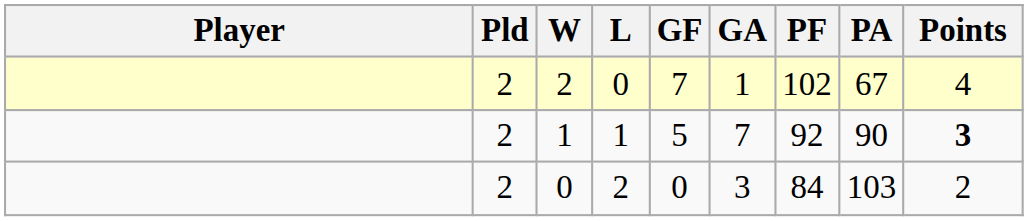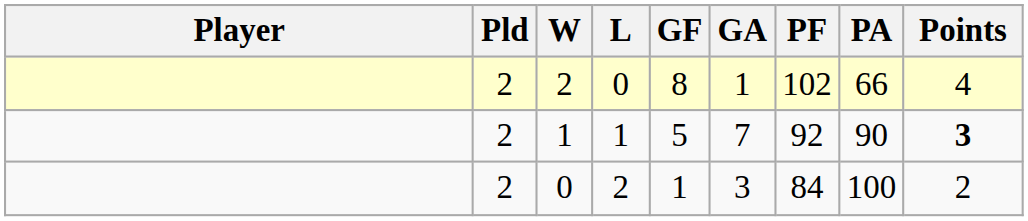(680, 82) 7 -> (680, 82) 8
(872, 82) 67 -> (872, 82) 66
(680, 187) 0 -> (680, 187) 1
(872, 187) 103 -> (872, 187) 100
